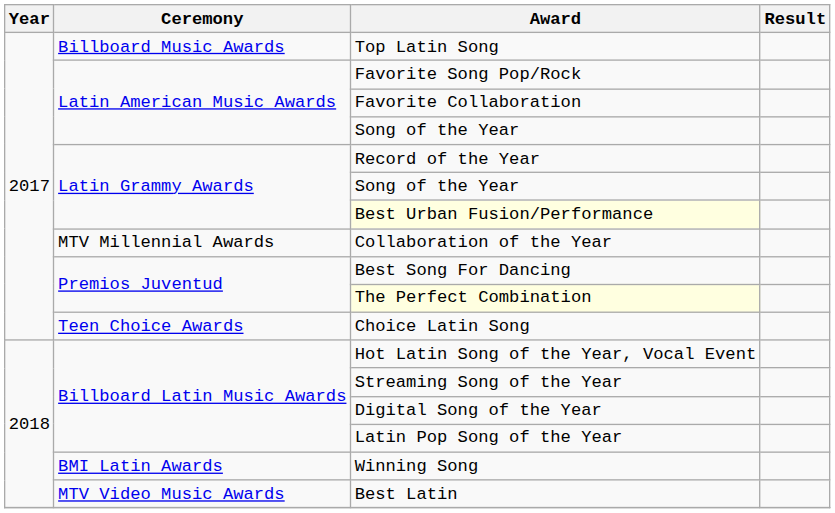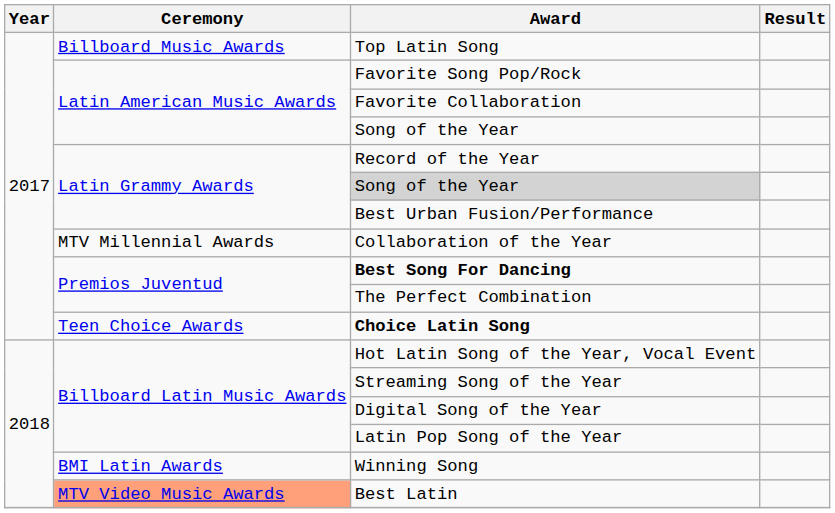(437, 186) no background -> (437, 186) lightgrey background
(504, 214) lightyellow background -> (504, 214) no background
(463, 270) normal -> (463, 270) bold
(473, 298) lightyellow background -> (473, 298) no background
(442, 326) normal -> (442, 326) bold
(171, 494) no background -> (171, 494) lightsalmon background
